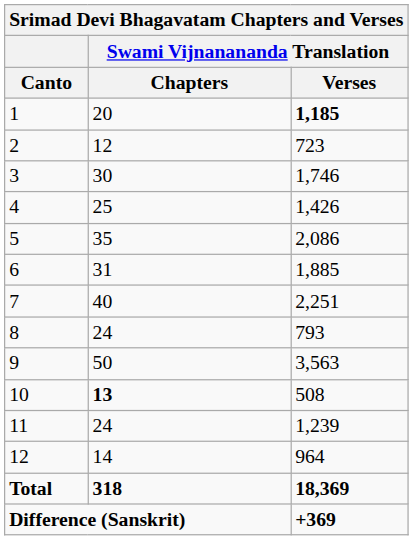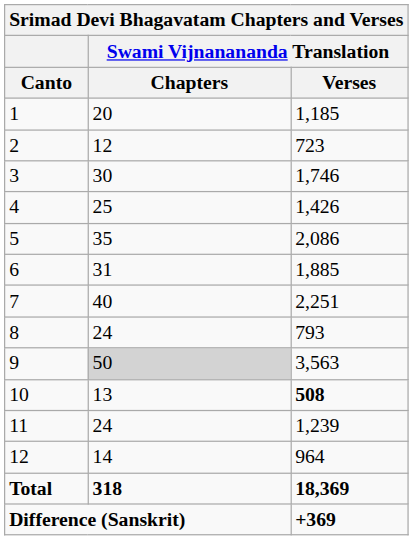(317, 113) bold -> (317, 113) normal
(102, 363) no background -> (102, 363) lightgrey background
(102, 394) bold -> (102, 394) normal
(310, 394) normal -> (310, 394) bold
